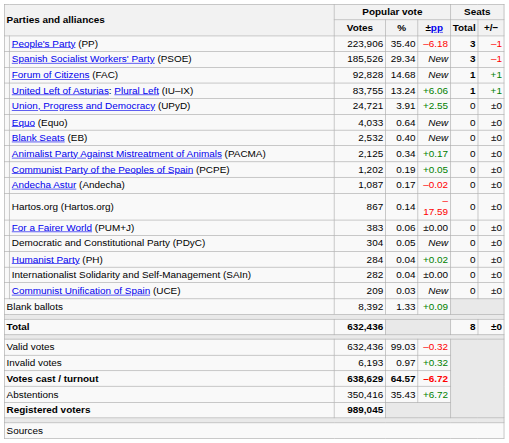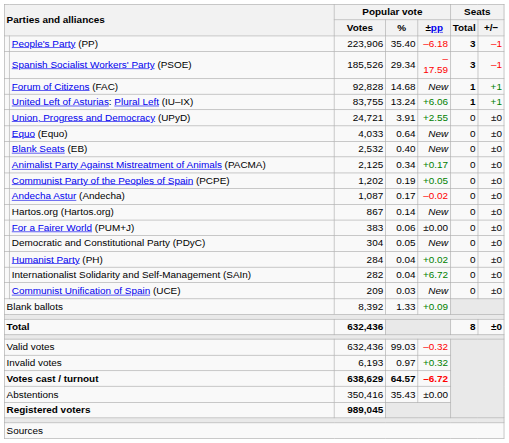(438, 59) New -> (436, 65) –17.59
(436, 206) –17.59 -> (438, 212) New
(436, 275) ±0.00 -> (436, 275) +6.72
(436, 394) +6.72 -> (436, 394) ±0.00
